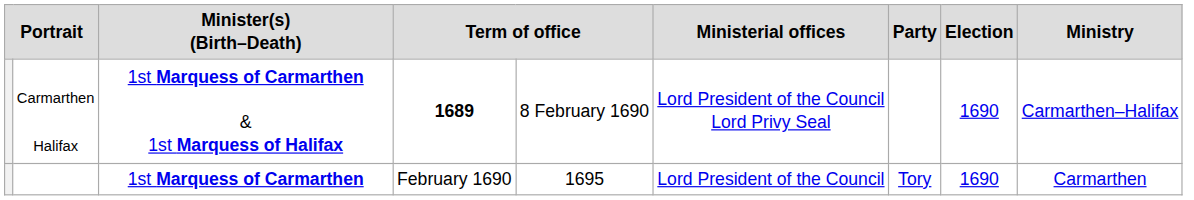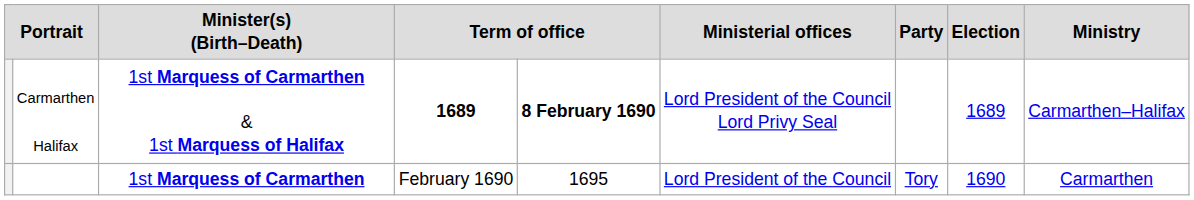(584, 111) normal -> (589, 111) bold
(979, 111) 1690 -> (986, 111) 1689
